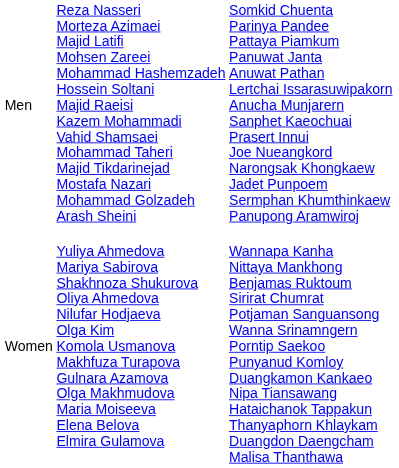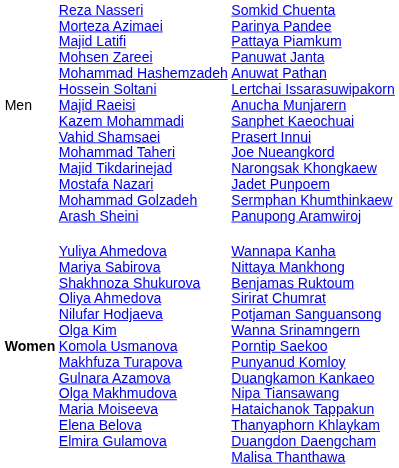(29, 346) normal -> (30, 346) bold
